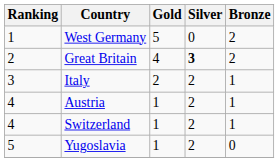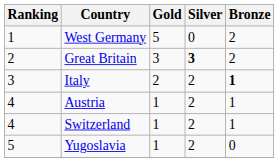(156, 59) 4 -> (156, 59) 3
(232, 80) normal -> (232, 80) bold
